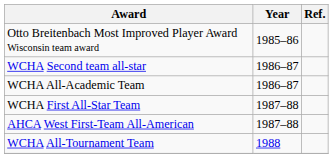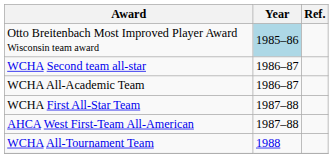(277, 40) no background -> (277, 40) lightblue background
